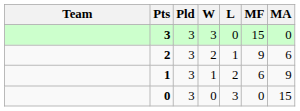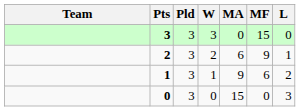columns swapped: (231, 14) <-> (281, 14)
